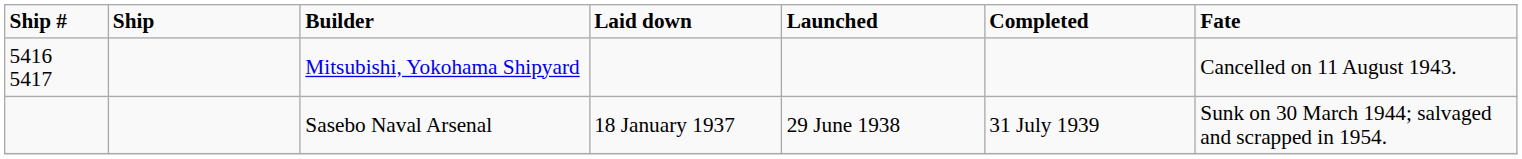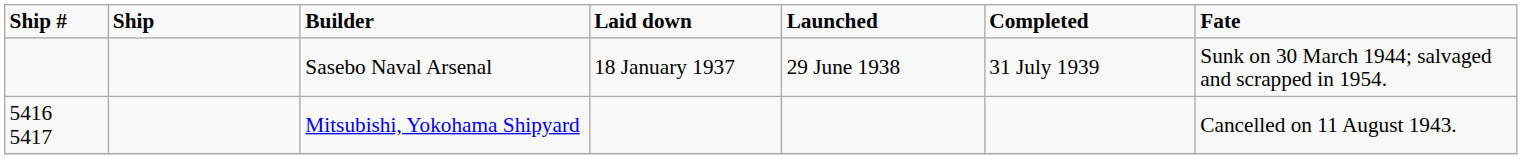rows swapped: (399, 124) <-> (443, 67)
